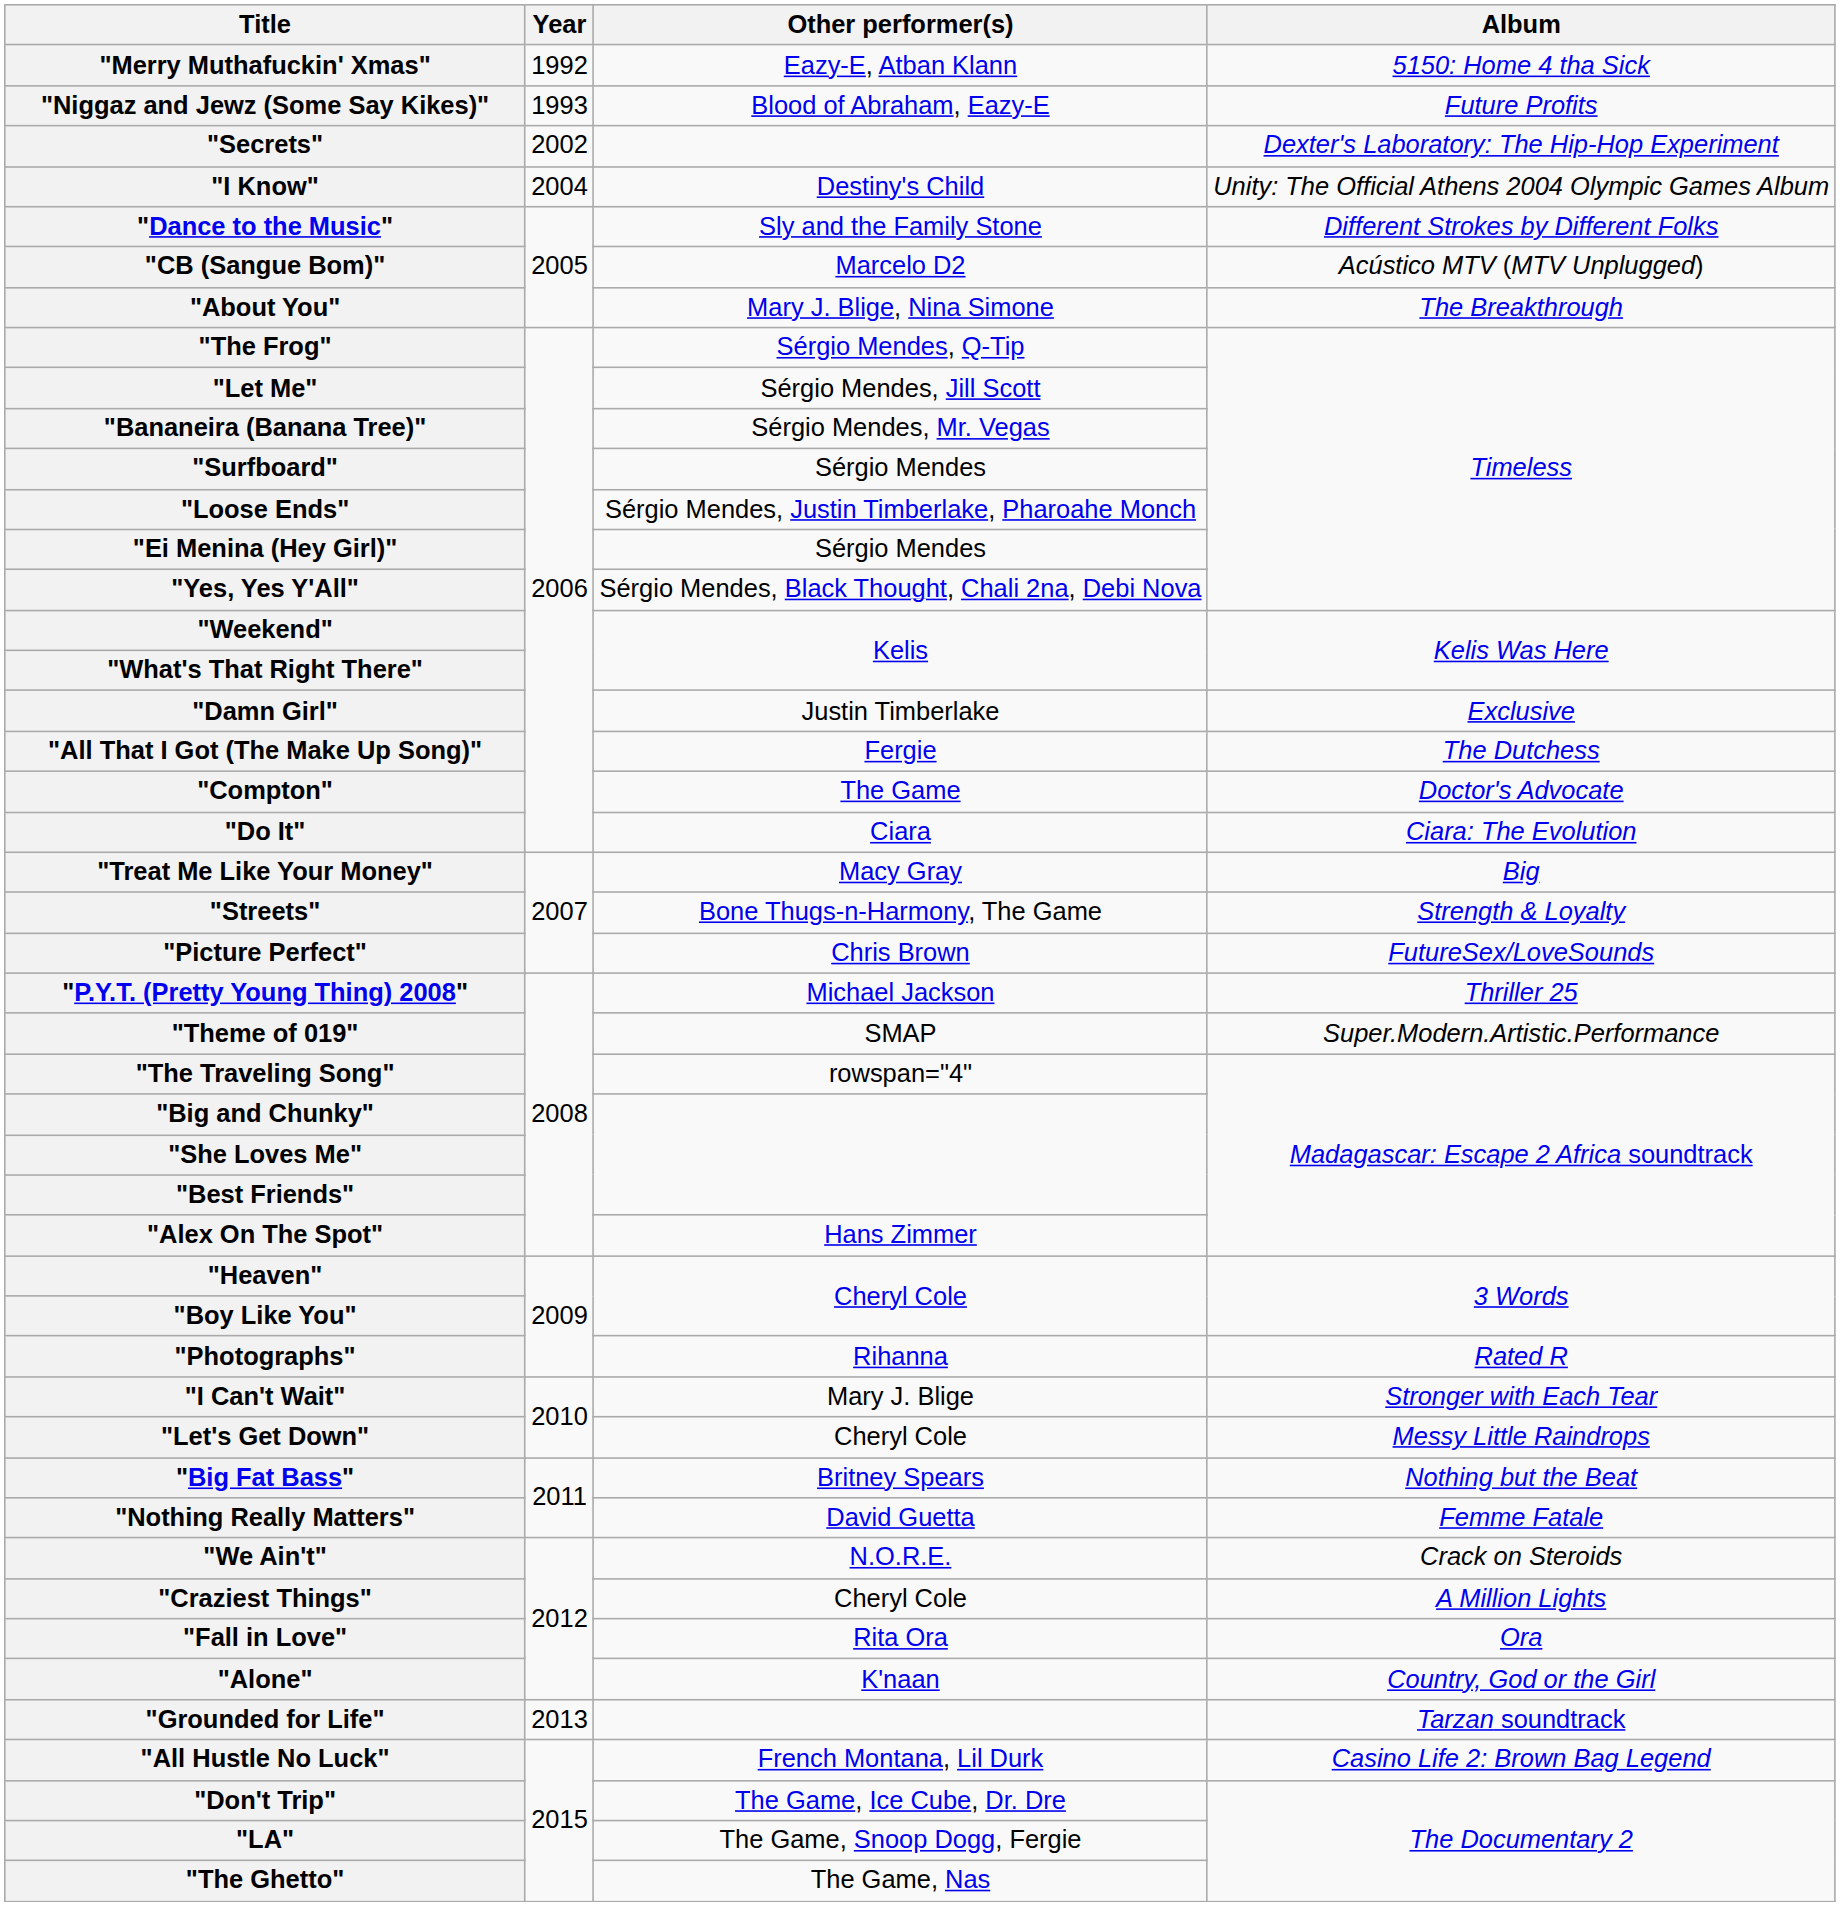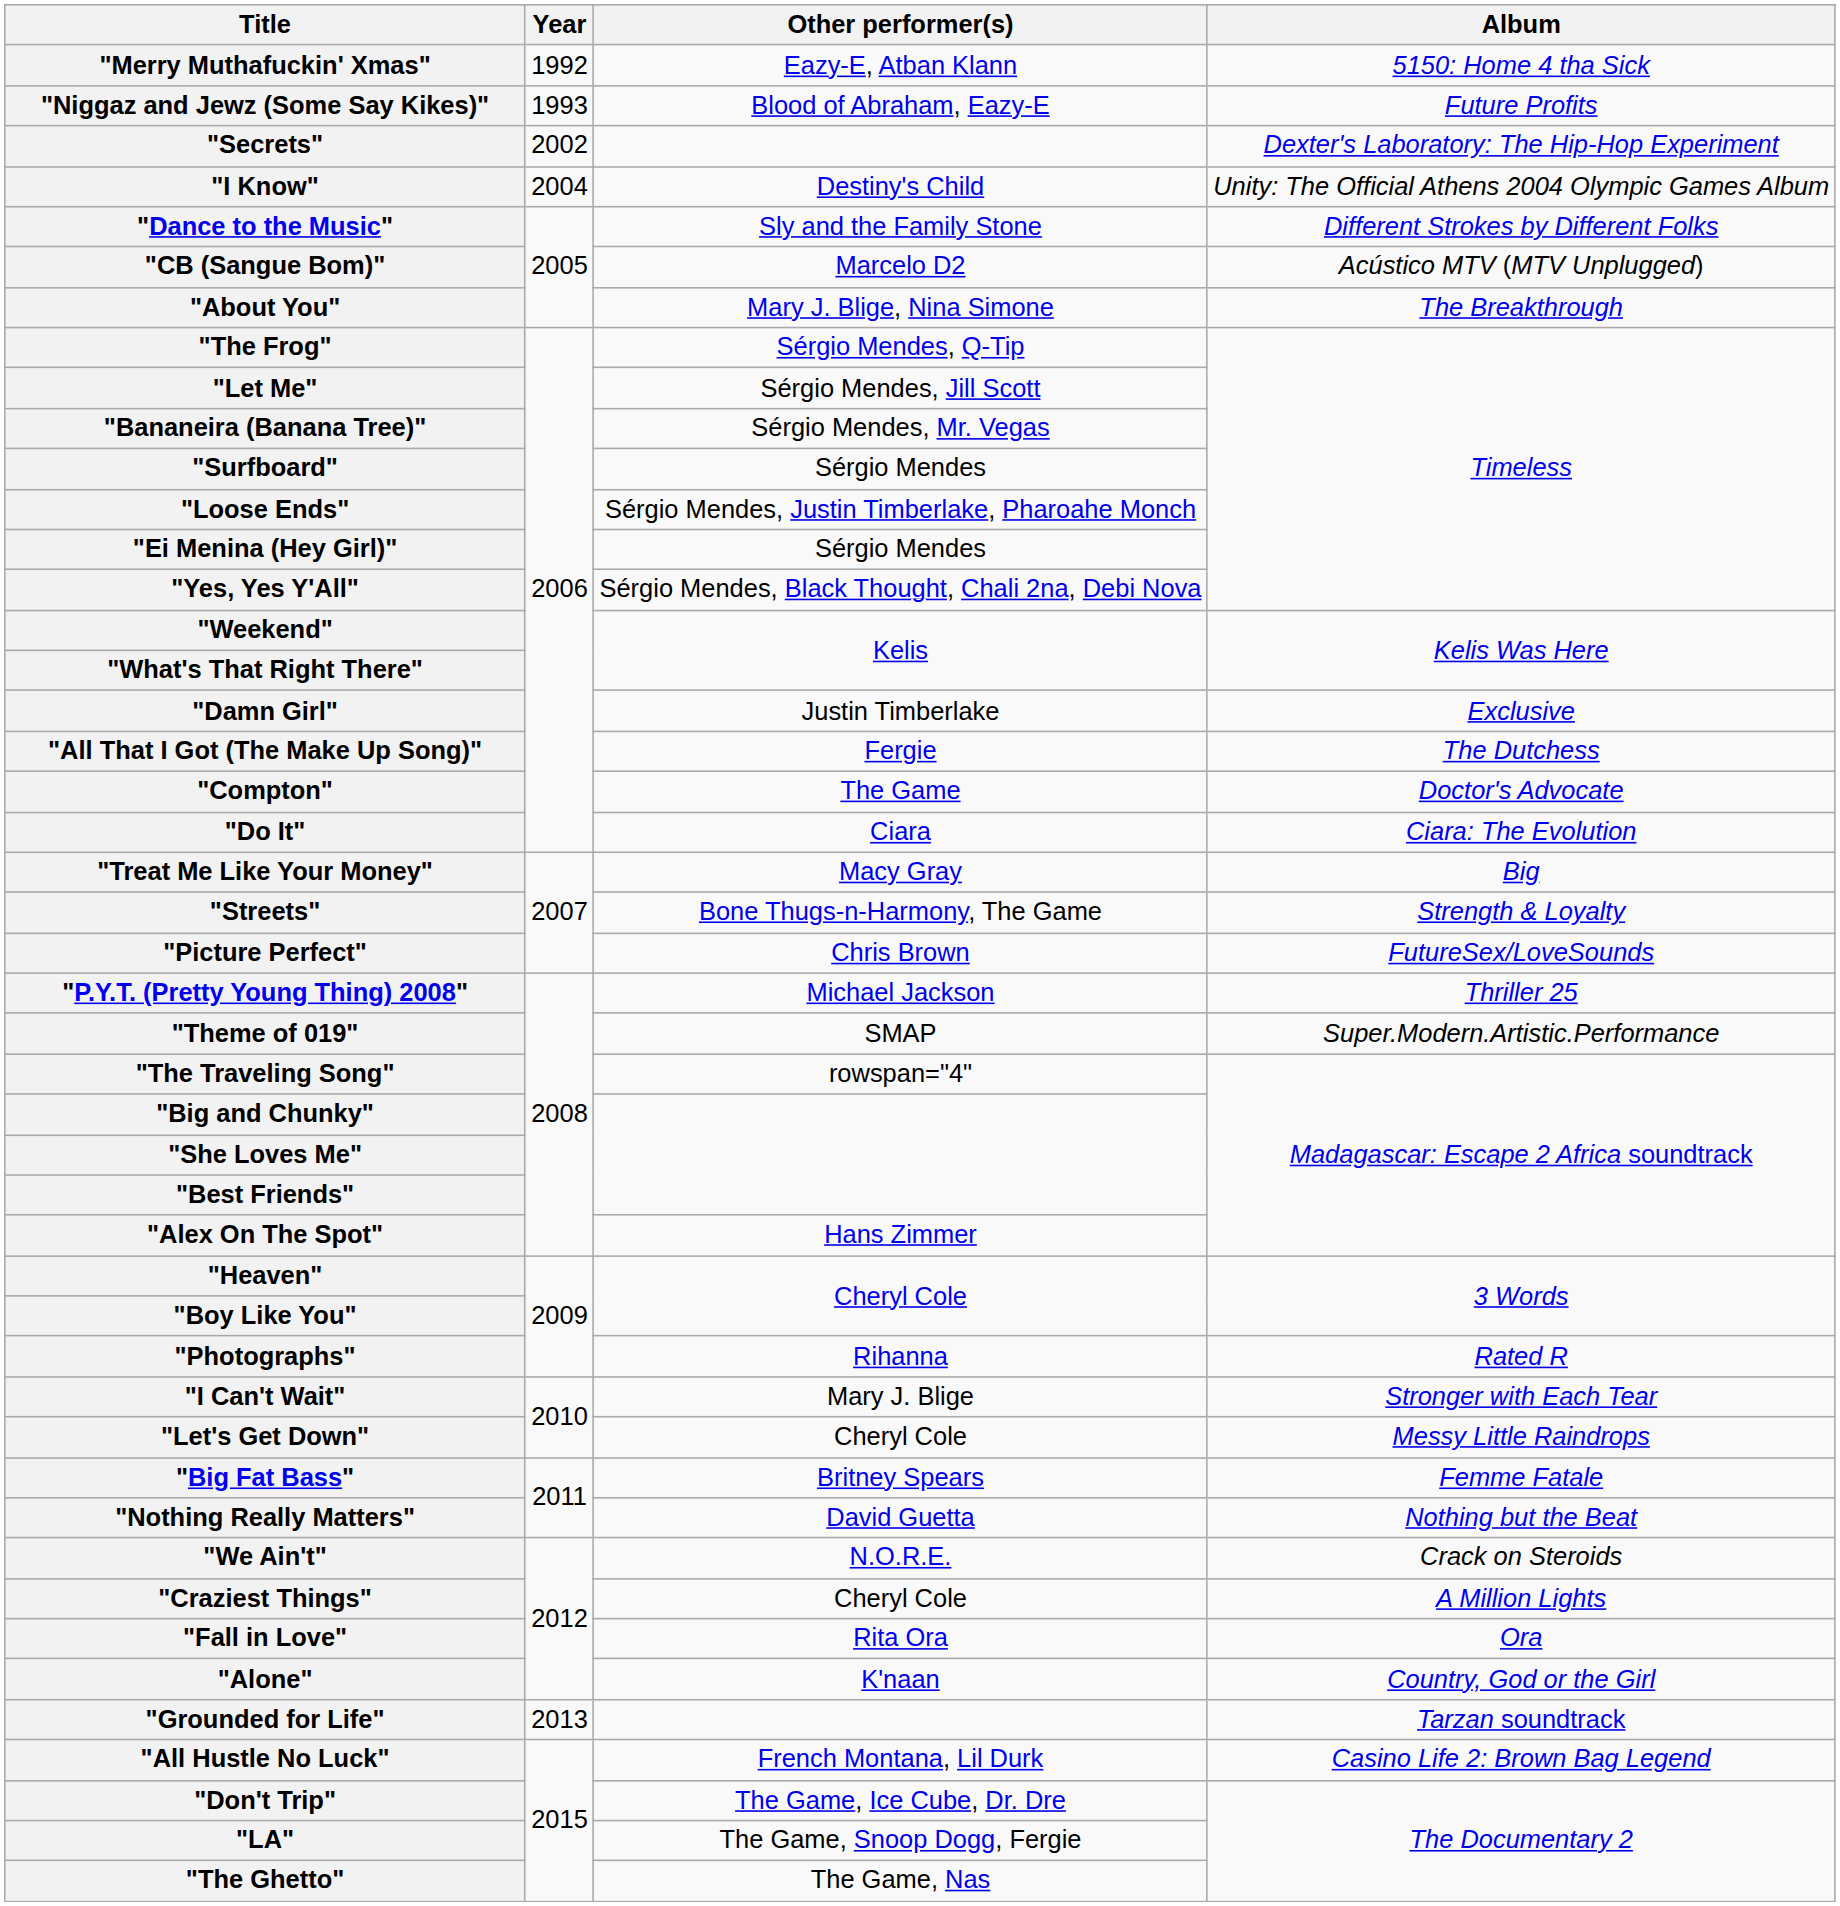(1521, 1477) Nothing but the Beat -> (1521, 1477) Femme Fatale
(1521, 1517) Femme Fatale -> (1521, 1517) Nothing but the Beat
